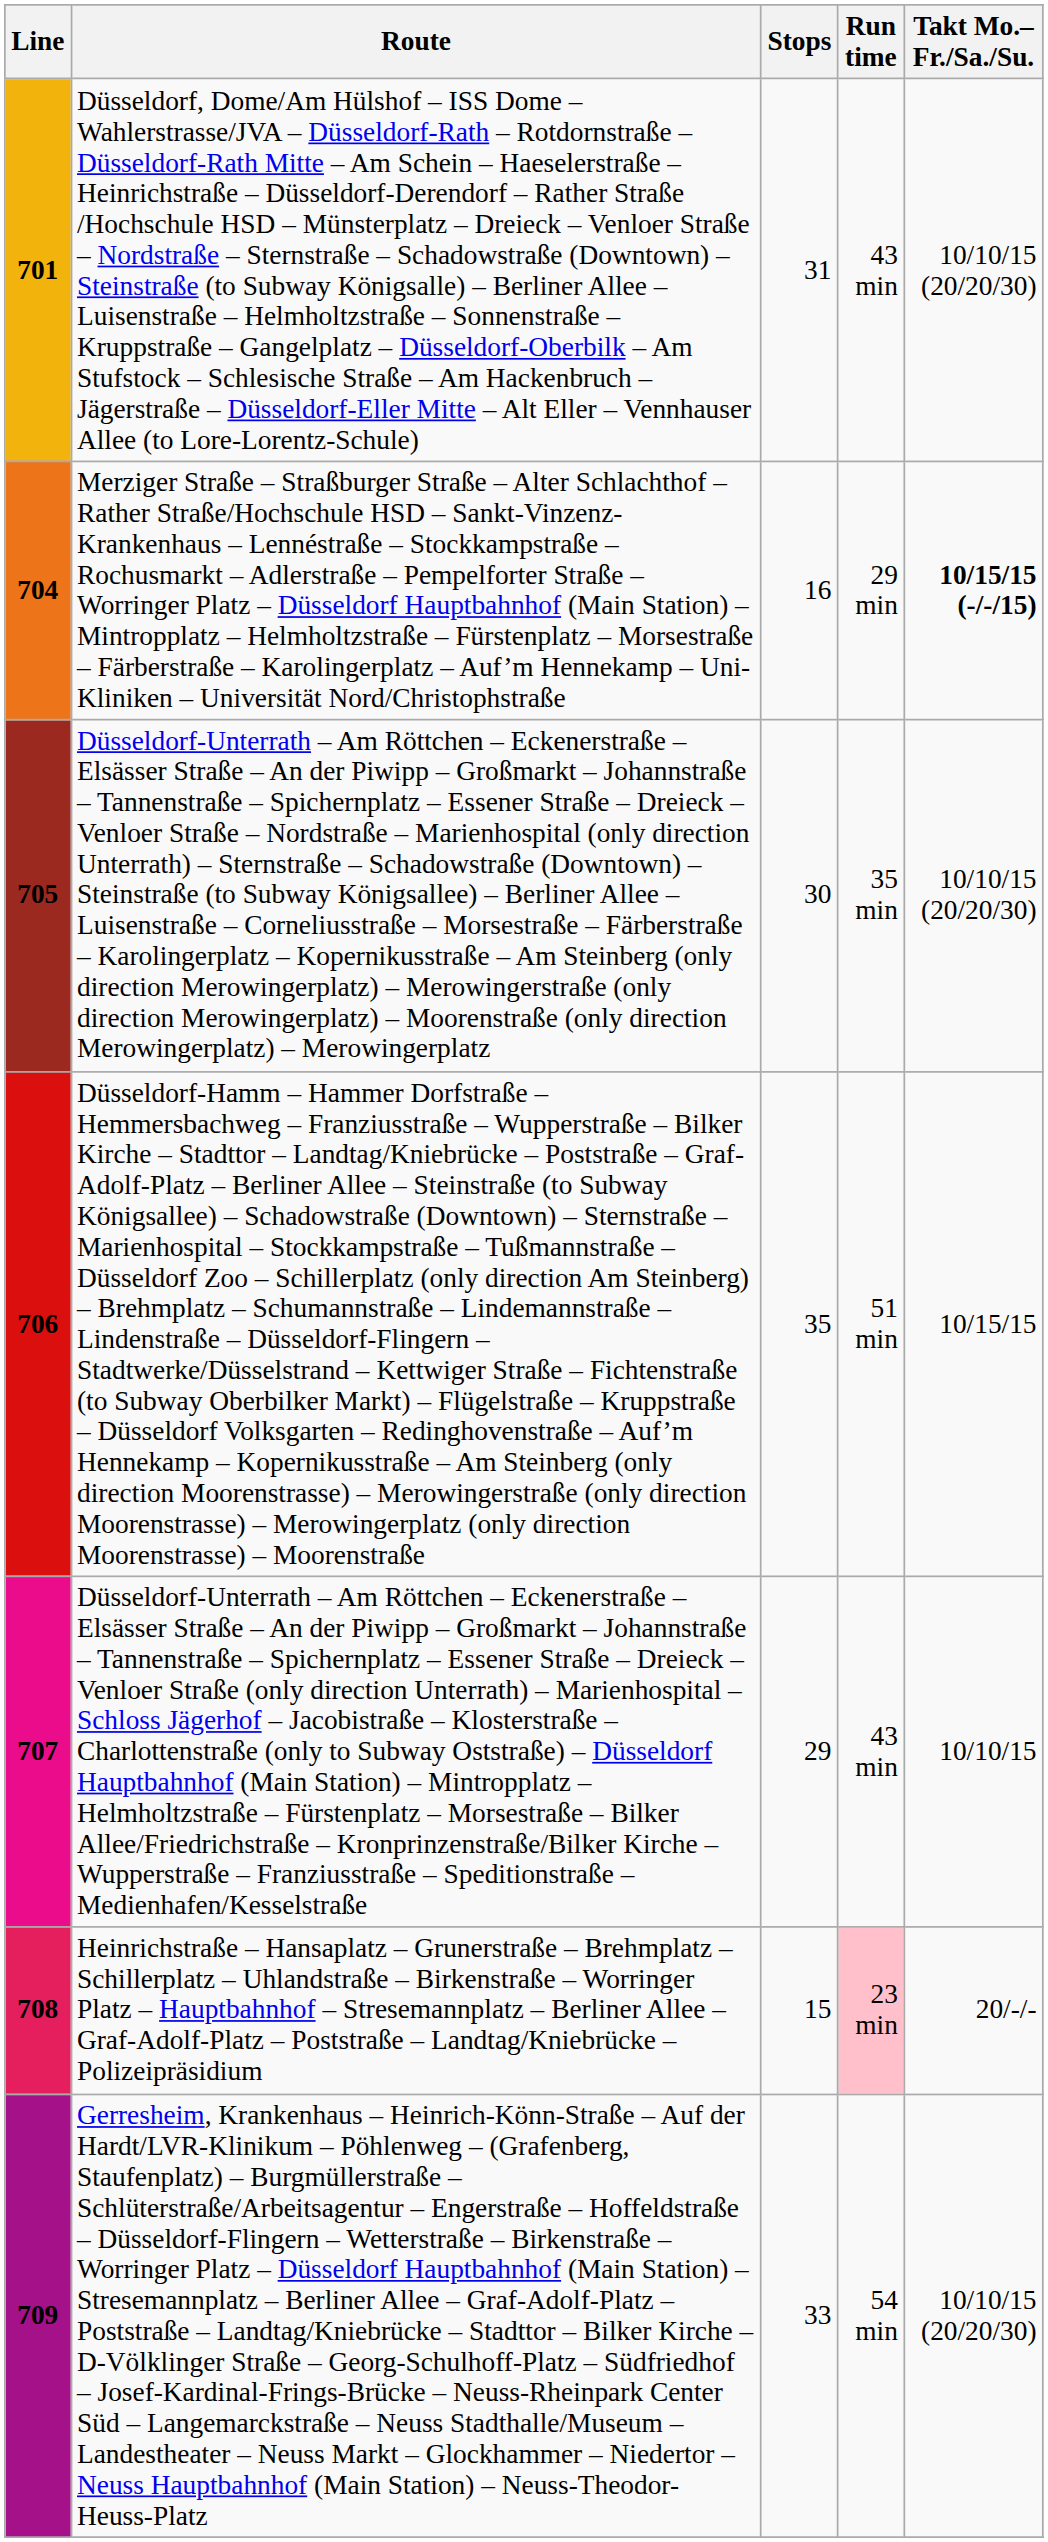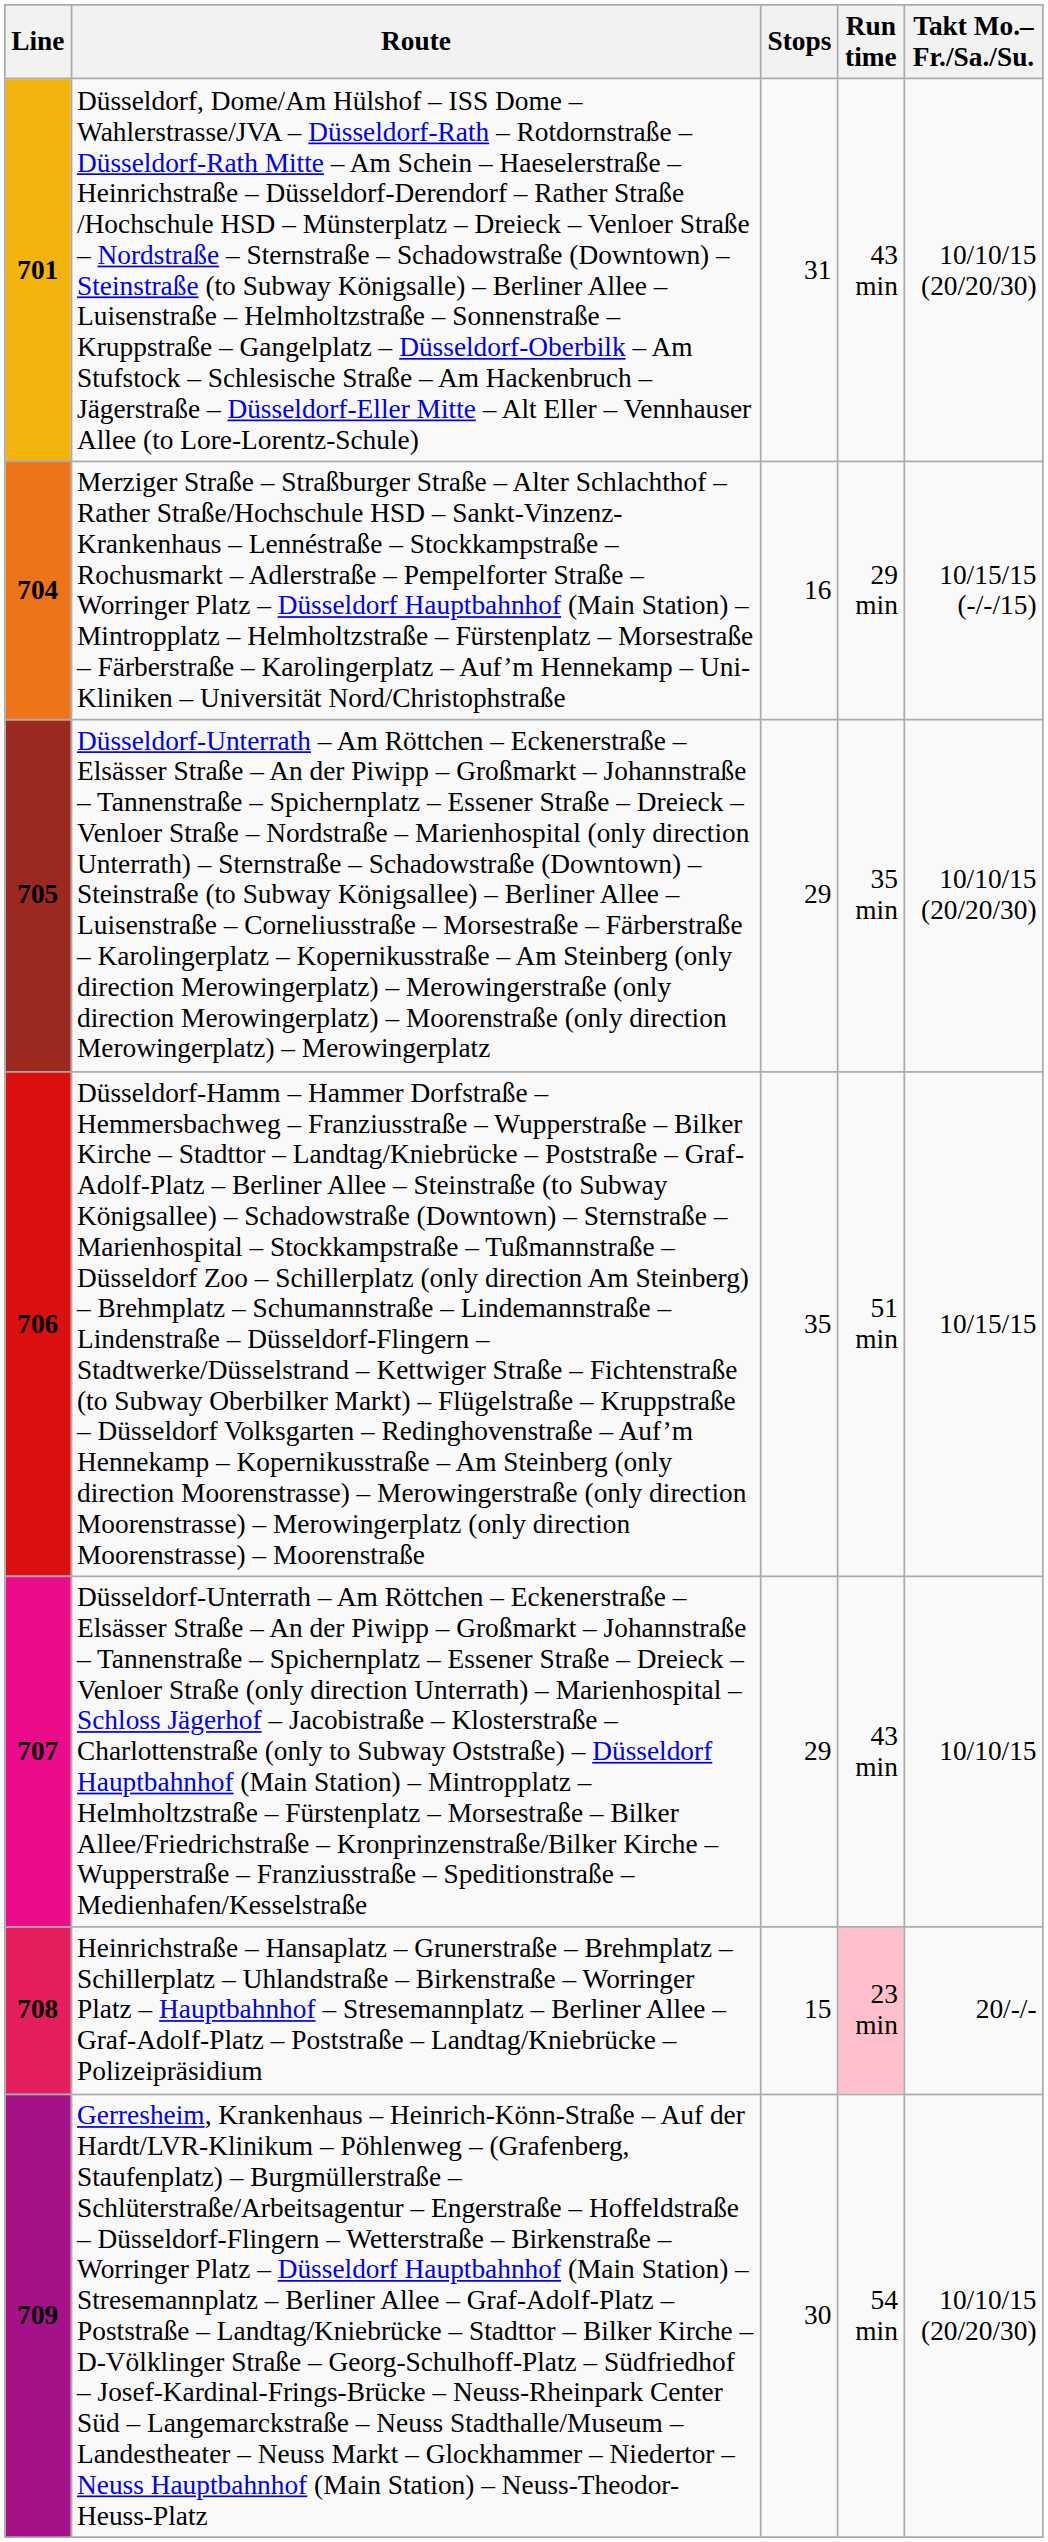(988, 590) bold -> (988, 590) normal
(818, 895) 30 -> (818, 895) 29
(818, 2315) 33 -> (818, 2315) 30
